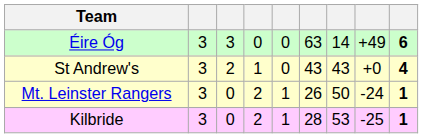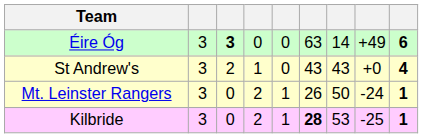(230, 42) normal -> (230, 42) bold
(313, 119) normal -> (313, 119) bold
